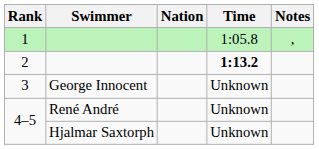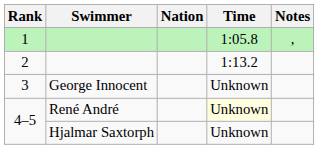(239, 62) bold -> (239, 62) normal
(239, 109) no background -> (239, 109) lightyellow background
